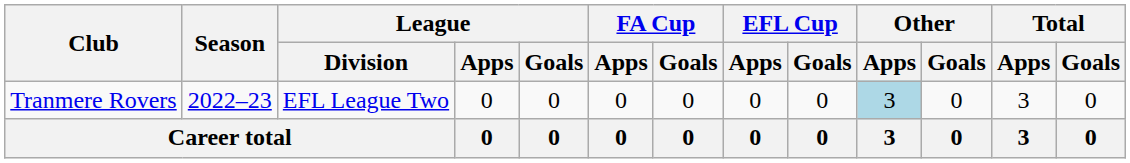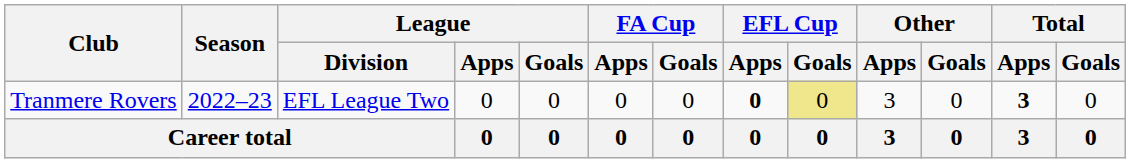(755, 99) normal -> (755, 99) bold
(822, 99) no background -> (822, 99) khaki background
(889, 99) lightblue background -> (889, 99) no background
(1024, 99) normal -> (1024, 99) bold
